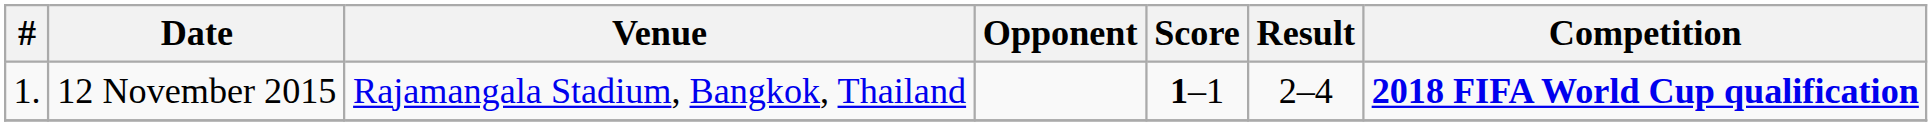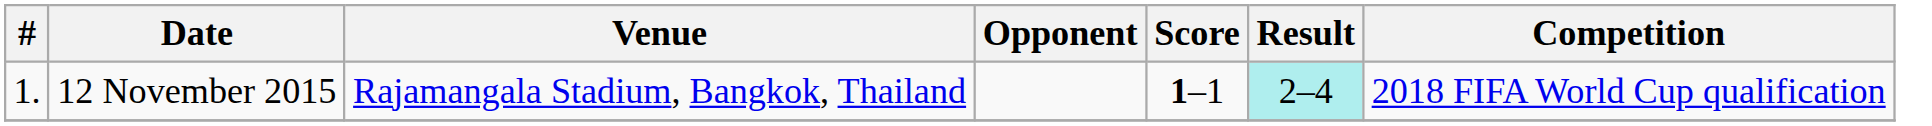(1306, 90) no background -> (1306, 90) paleturquoise background
(1645, 90) bold -> (1629, 90) normal
